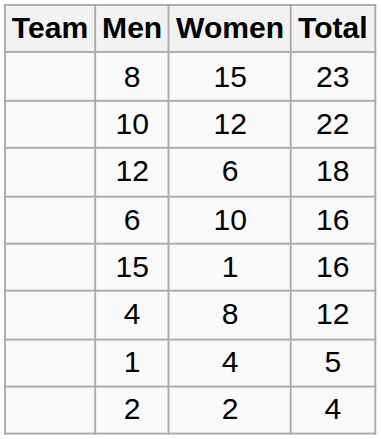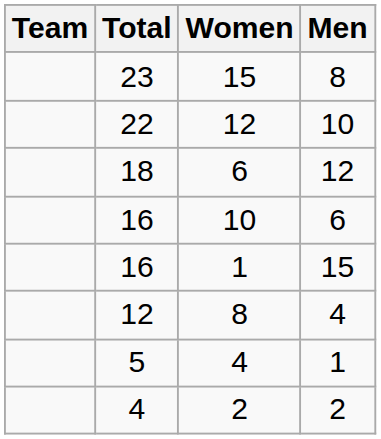columns swapped: (132, 28) <-> (333, 28)
